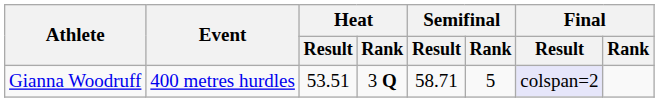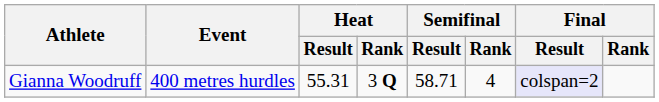(328, 81) 53.51 -> (328, 81) 55.31
(491, 81) 5 -> (491, 81) 4
